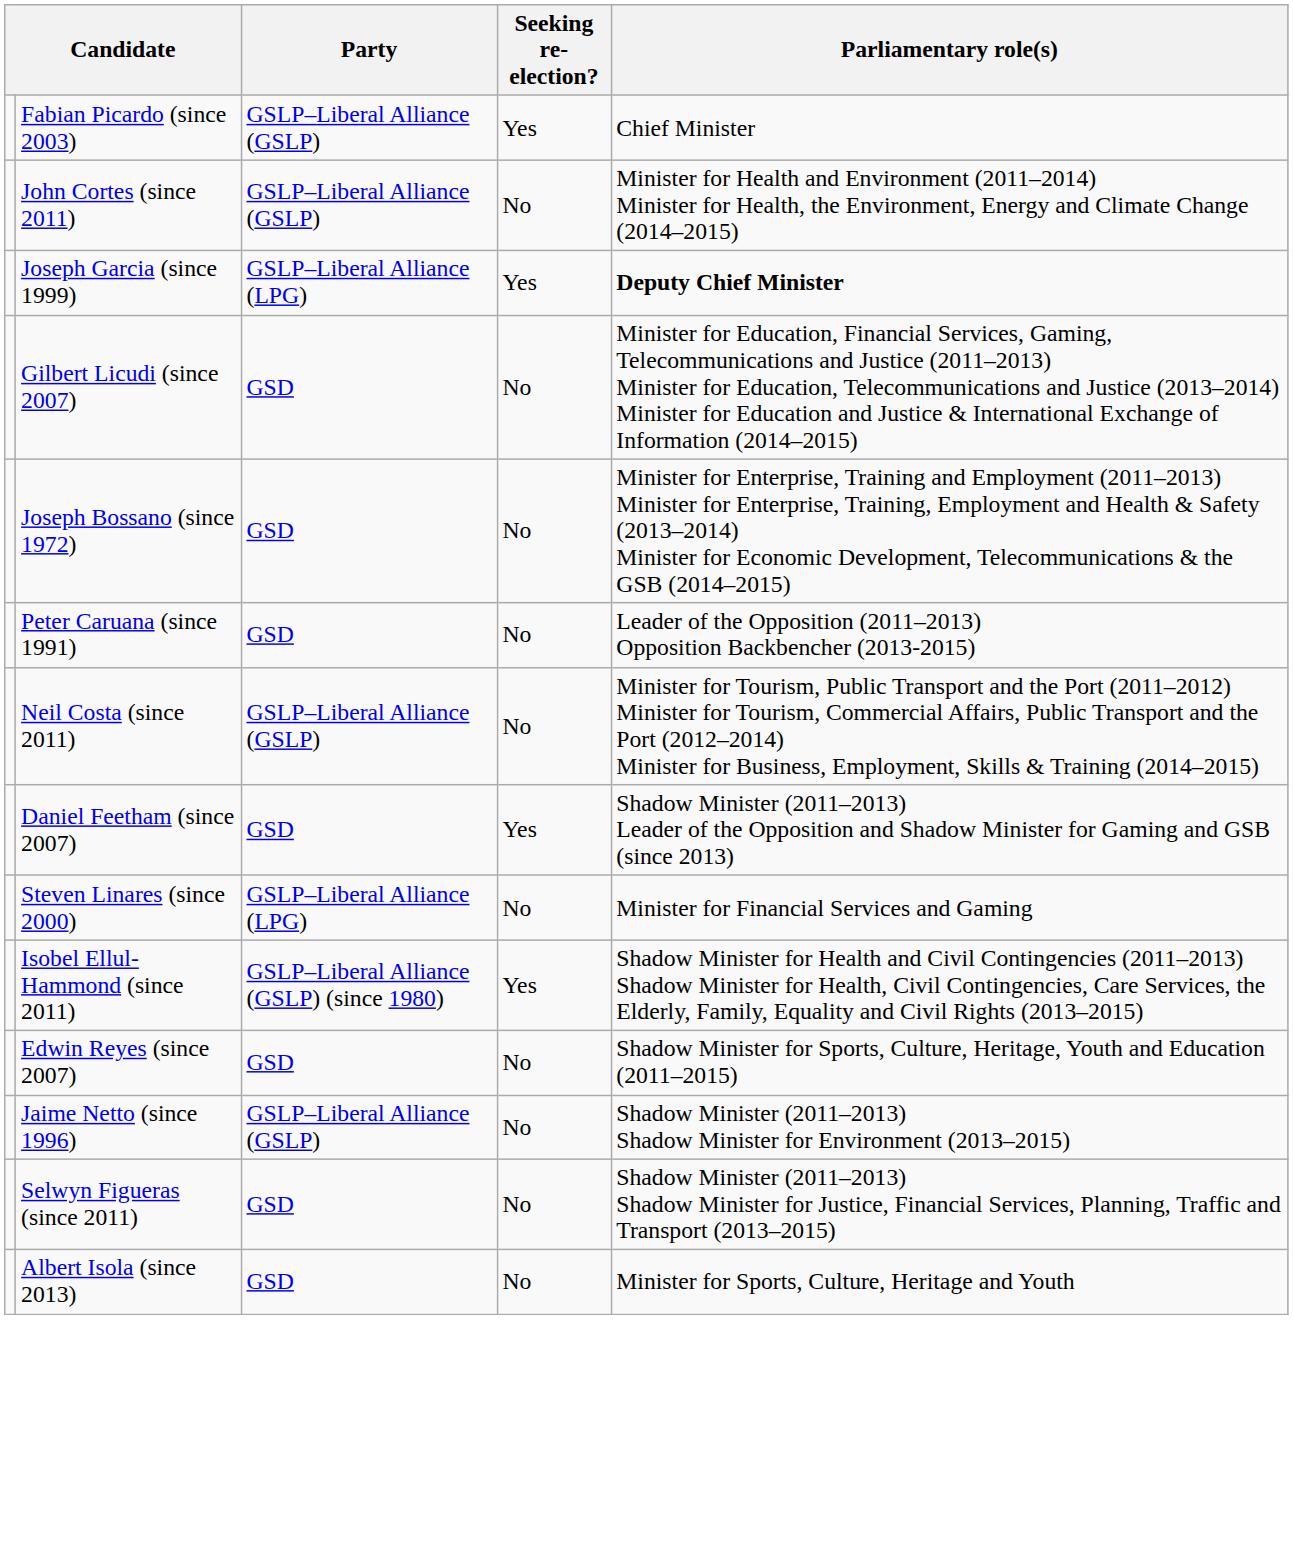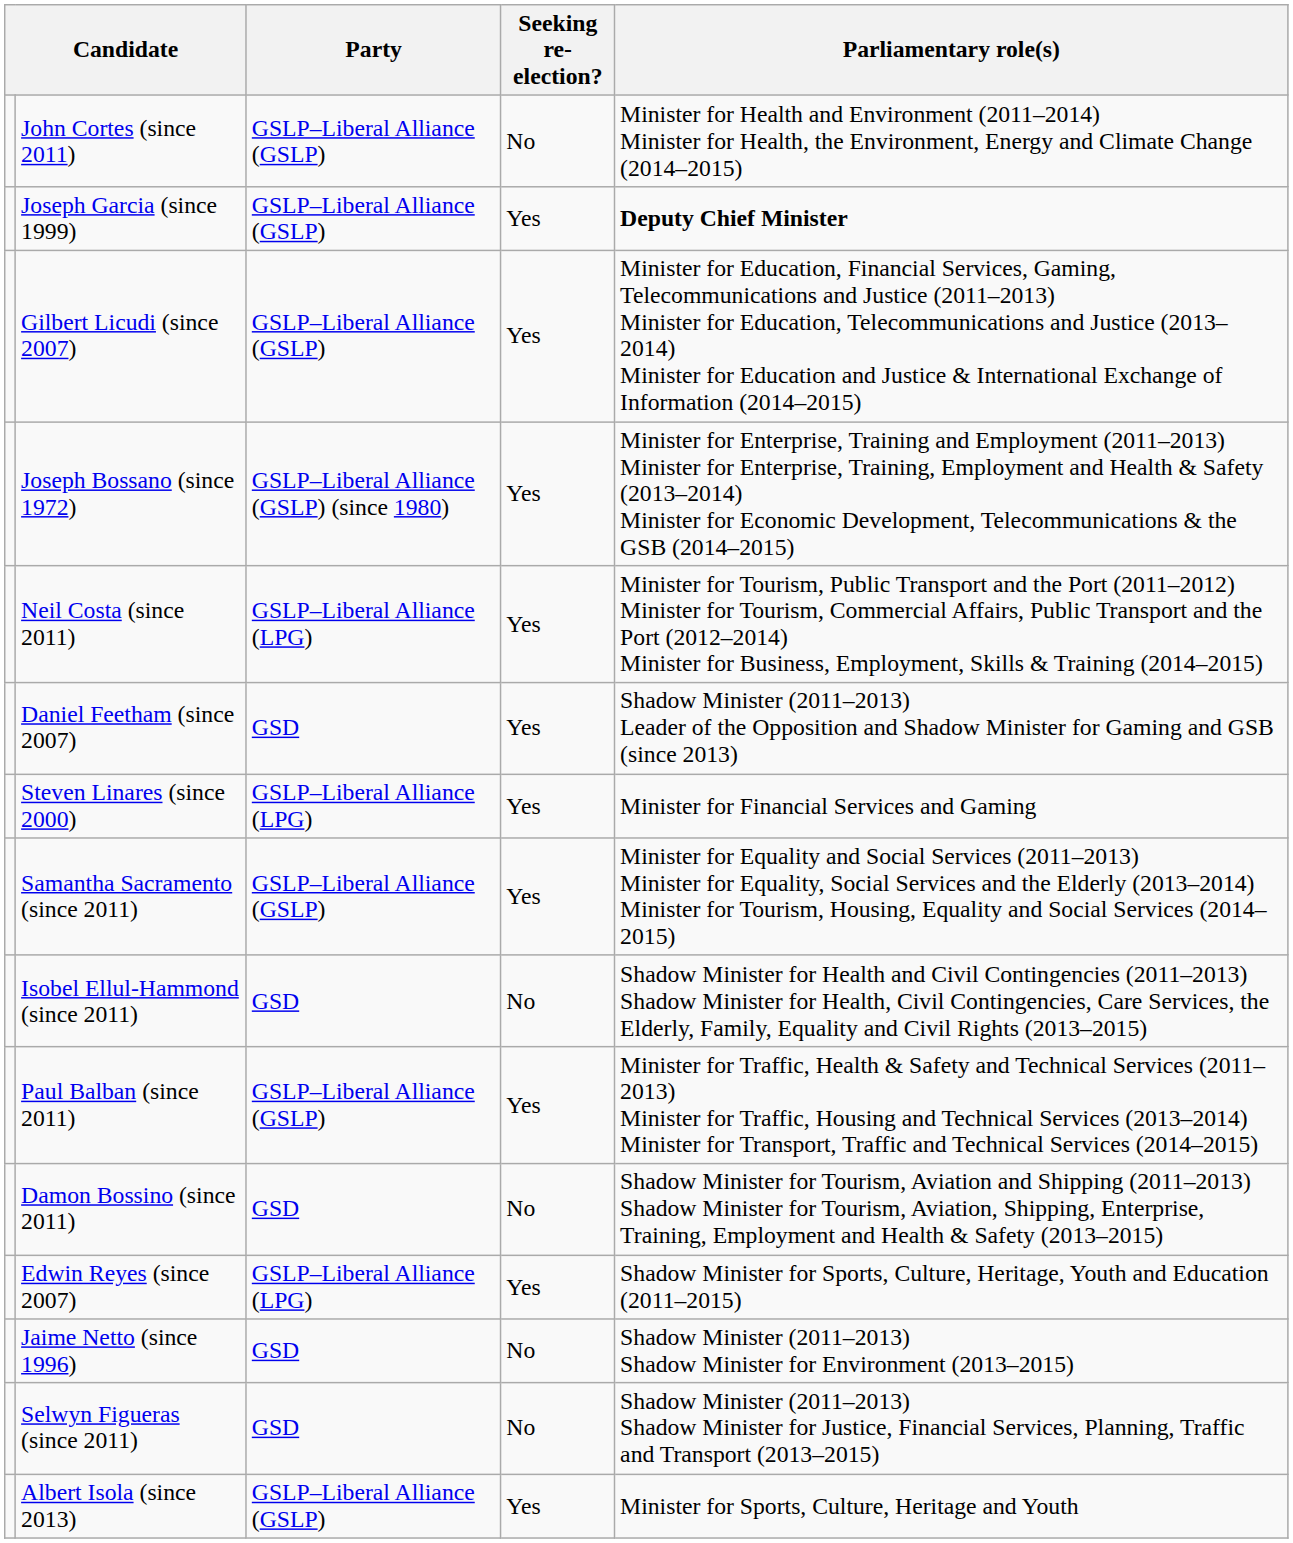- row: (124, 127)
(358, 282) GSLP–Liberal Alliance (LPG) -> (363, 218) GSLP–Liberal Alliance (GSLP)
(270, 386) GSD -> (363, 335) GSLP–Liberal Alliance (GSLP)
(517, 386) No -> (524, 335) Yes
(270, 530) GSD -> (363, 493) GSLP–Liberal Alliance (GSLP) (since 1980)
(517, 530) No -> (524, 493) Yes
- row: (119, 634)
(358, 725) GSLP–Liberal Alliance (GSLP) -> (363, 623) GSLP–Liberal Alliance (LPG)
(517, 725) No -> (524, 623) Yes
(517, 907) No -> (524, 805) Yes
+ row: (127, 896)
(358, 984) GSLP–Liberal Alliance (GSLP) (since 1980) -> (275, 1000) GSD
(520, 984) Yes -> (521, 1000) No
+ row: (110, 1104)
+ row: (128, 1208)
(270, 1062) GSD -> (363, 1286) GSLP–Liberal Alliance (LPG)
(517, 1062) No -> (524, 1286) Yes
(358, 1126) GSLP–Liberal Alliance (GSLP) -> (275, 1350) GSD
(270, 1281) GSD -> (363, 1505) GSLP–Liberal Alliance (GSLP)
(517, 1281) No -> (524, 1505) Yes
